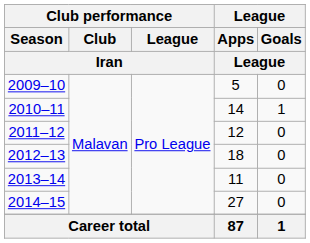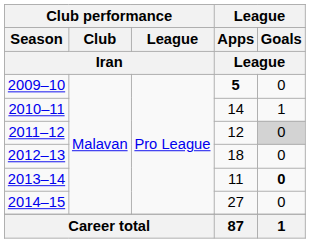(236, 86) normal -> (236, 86) bold
(281, 132) no background -> (281, 132) lightgrey background
(281, 179) normal -> (281, 179) bold
